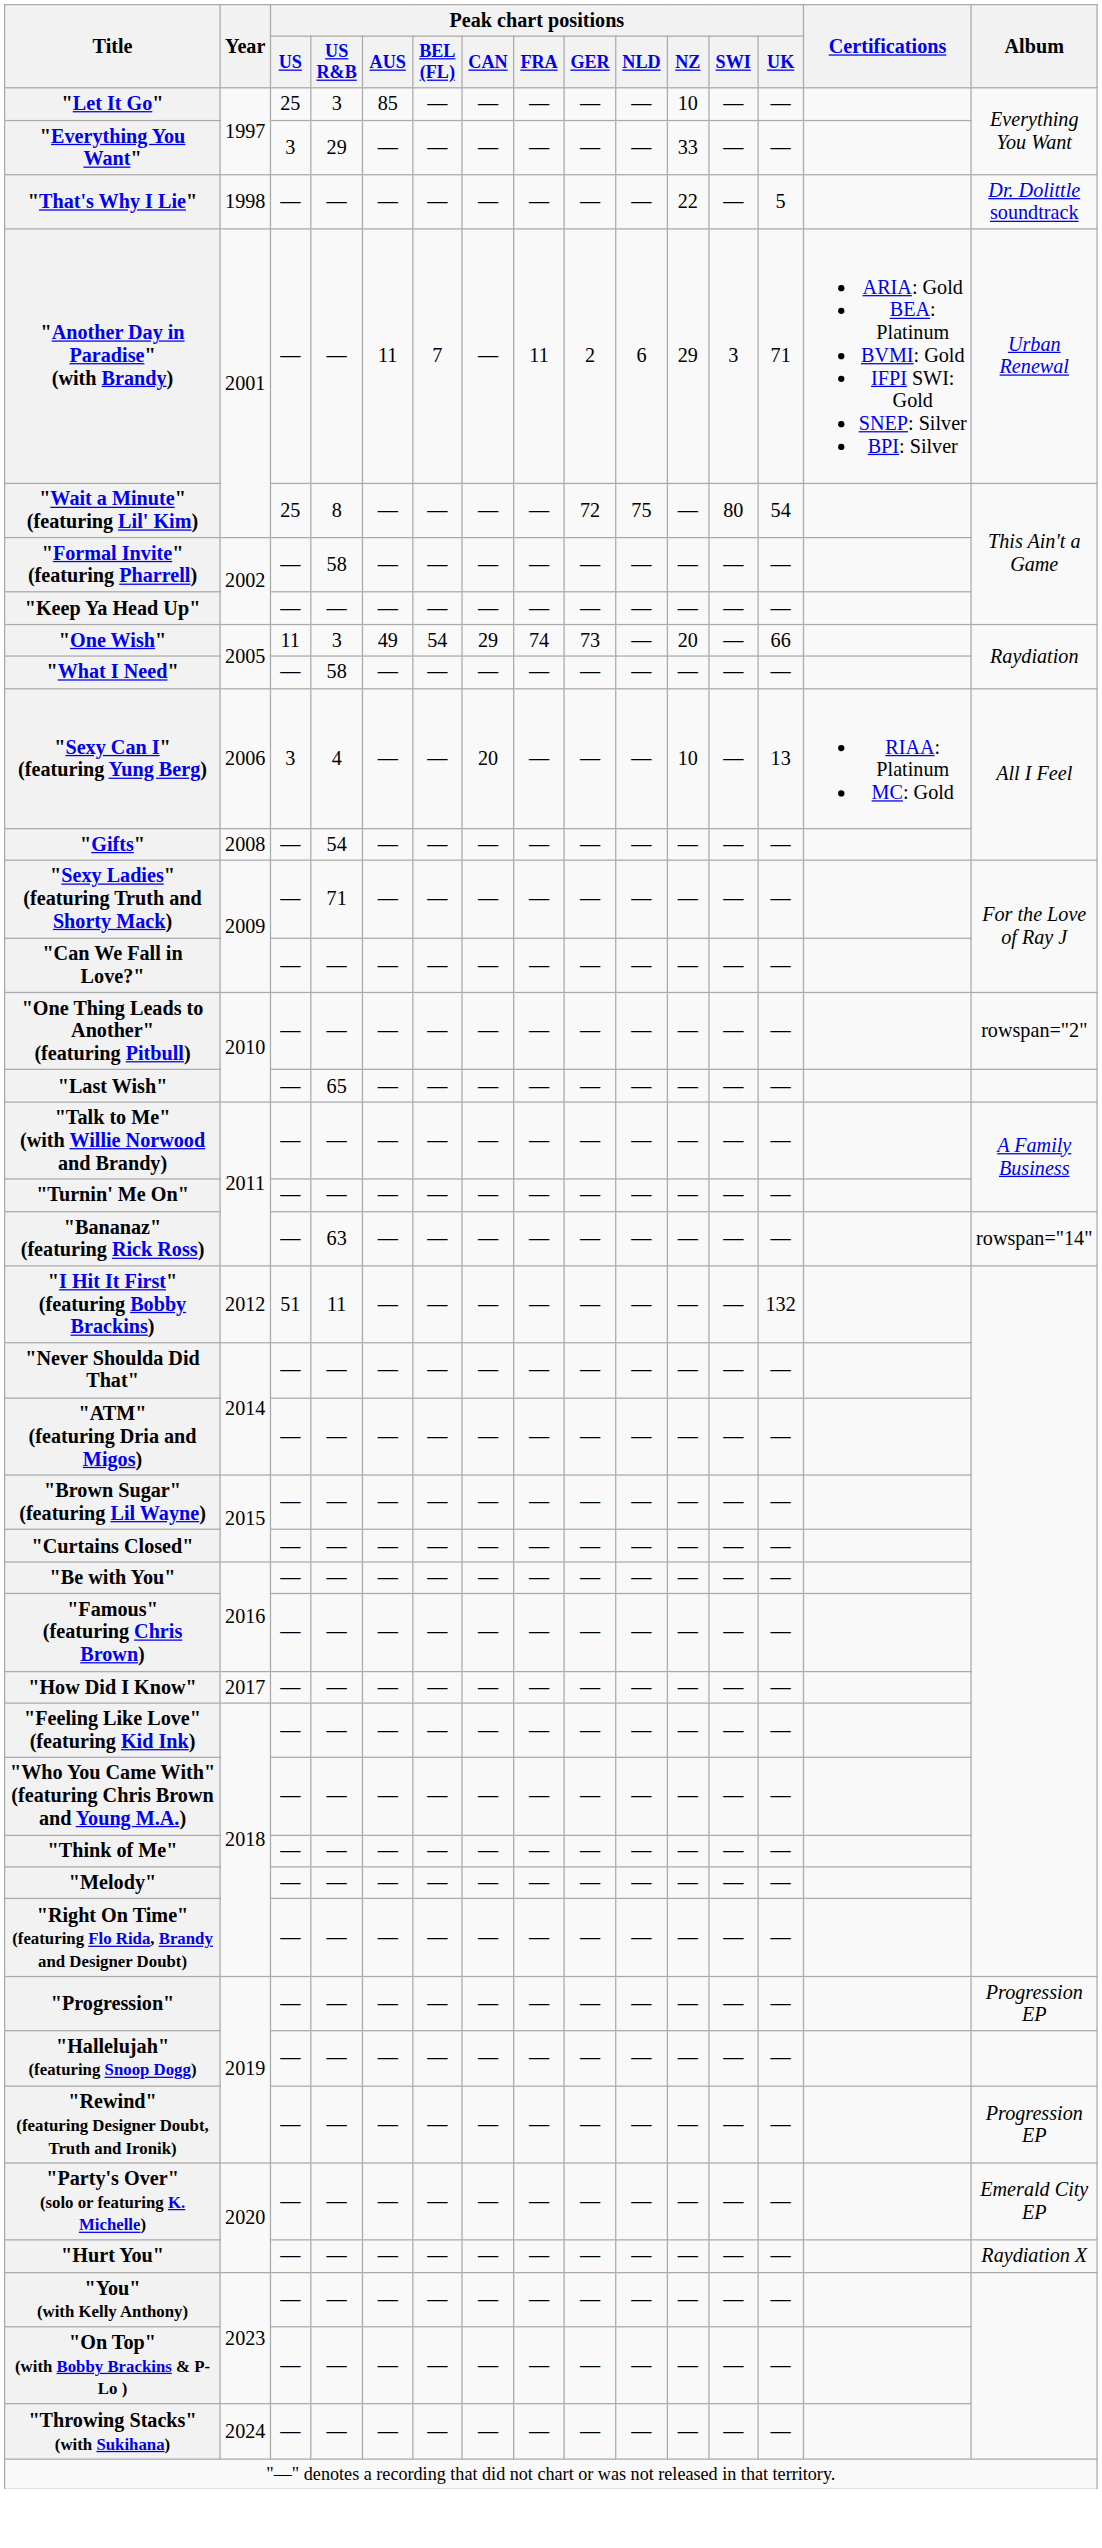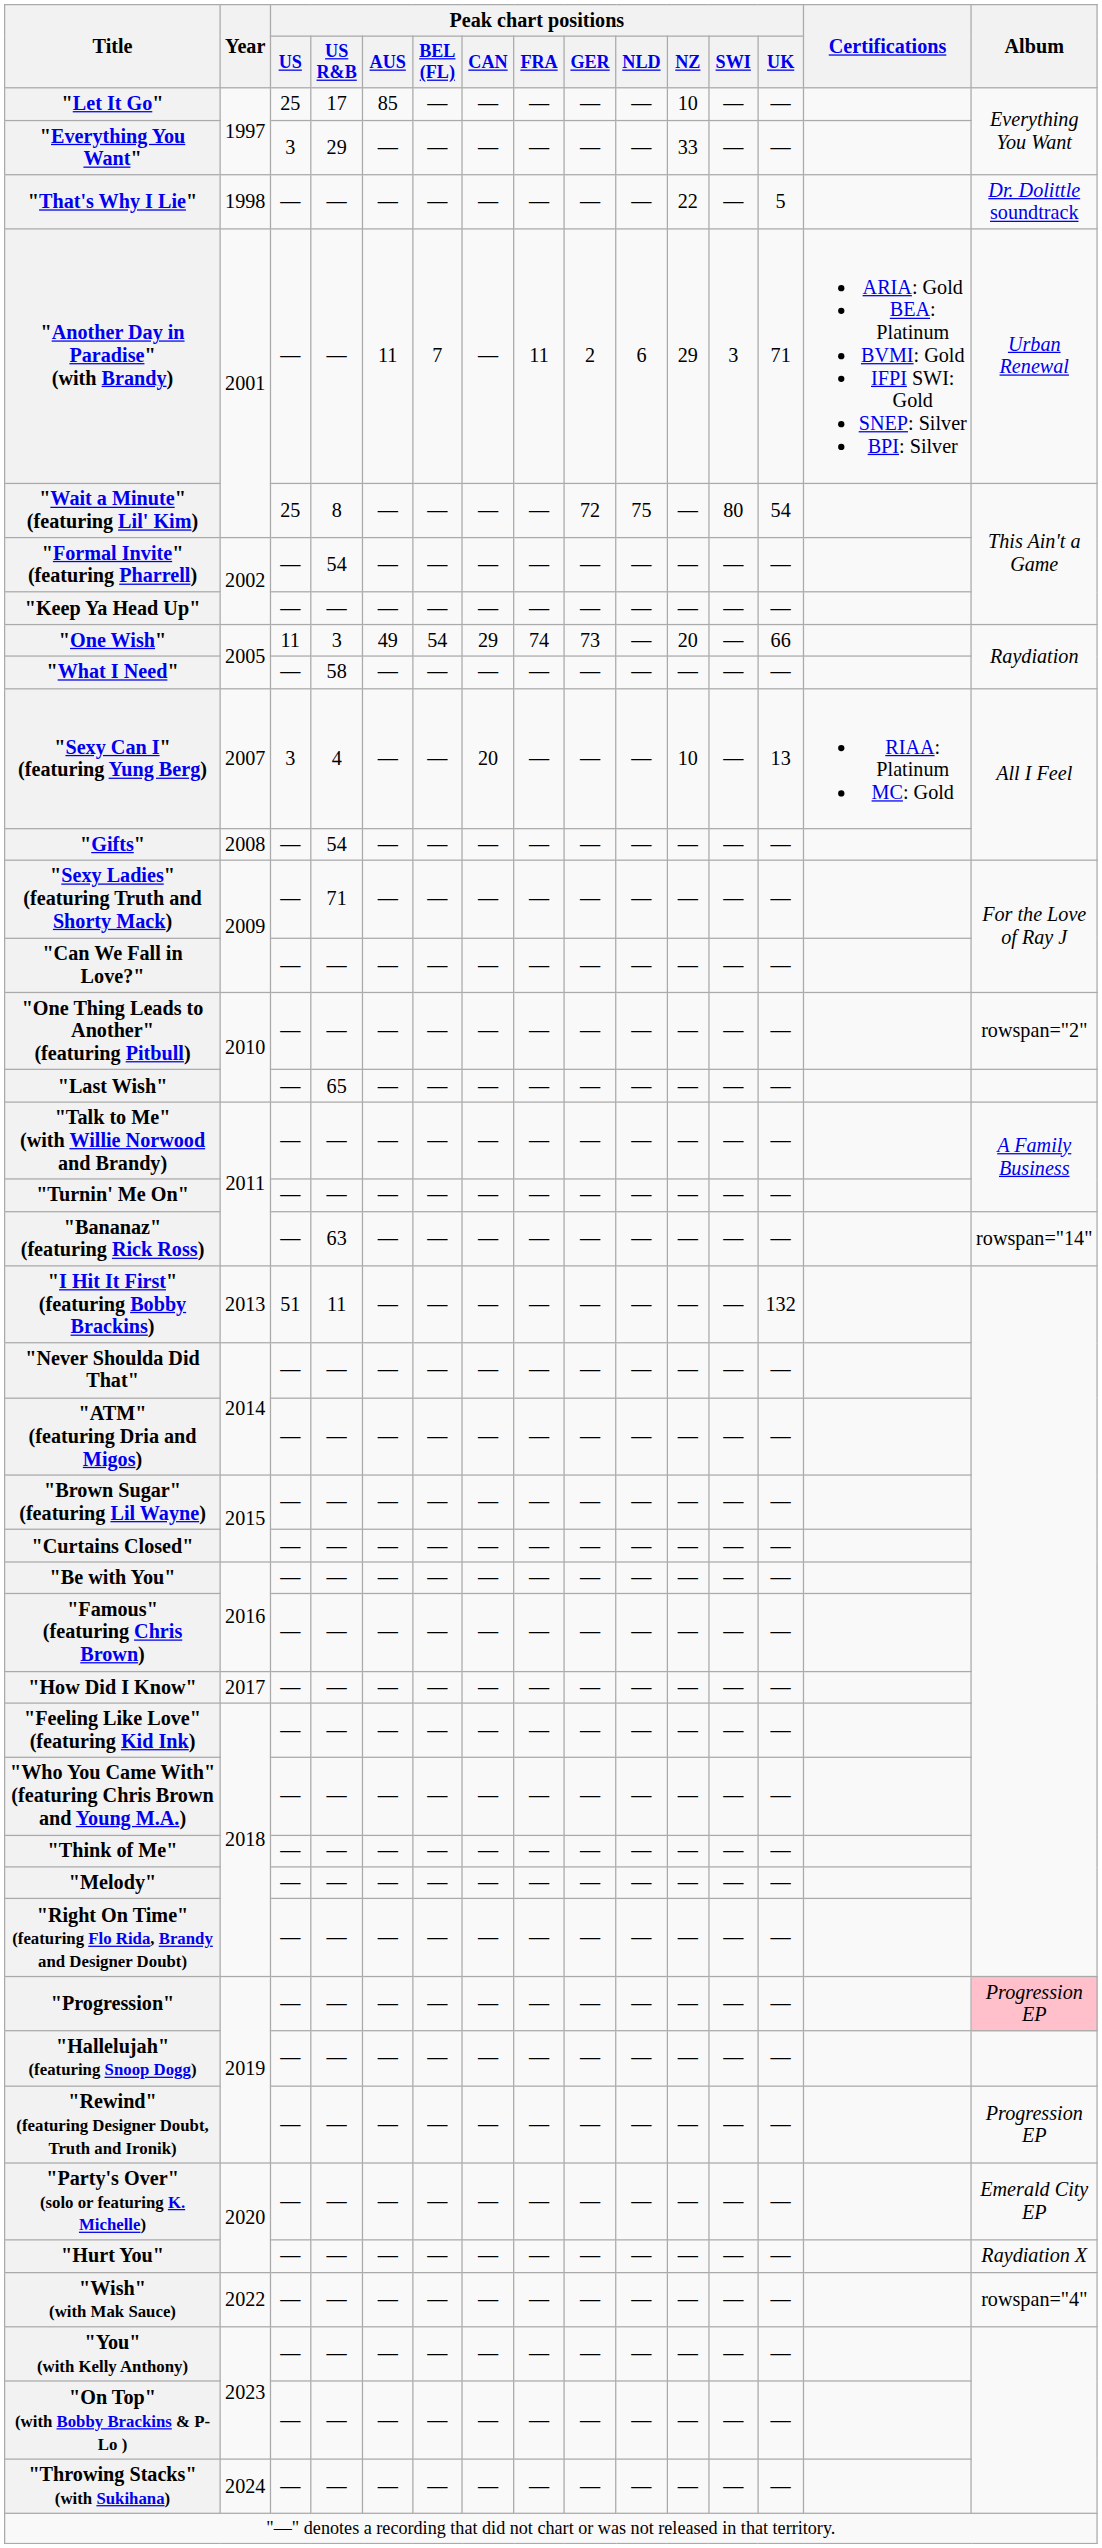(337, 103) 3 -> (337, 103) 17
(337, 564) 58 -> (337, 564) 54
(245, 758) 2006 -> (245, 758) 2007
(245, 1304) 2012 -> (245, 1304) 2013
(1034, 2003) no background -> (1034, 2003) pink background
+ row: (113, 2299)
